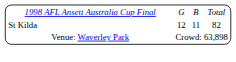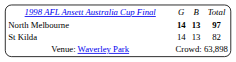+ row: (39, 25)
(181, 25) 12 -> (181, 37) 14
(196, 25) 11 -> (196, 37) 13
